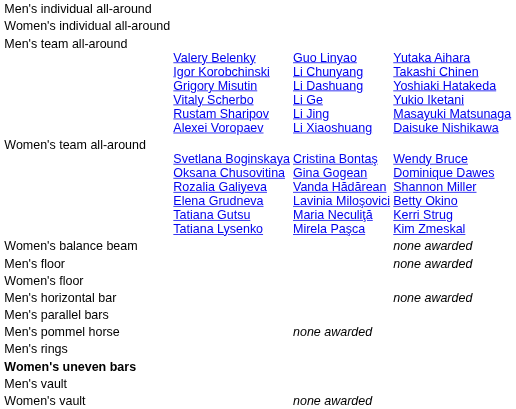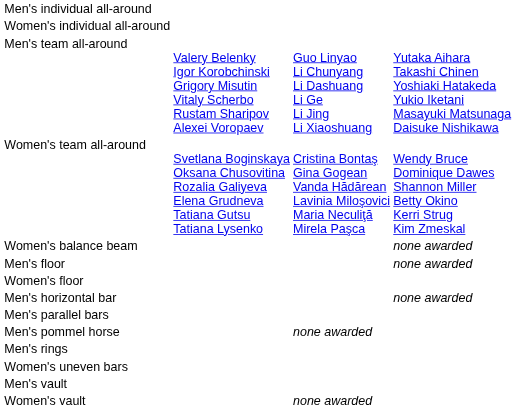(70, 366) bold -> (66, 366) normal
